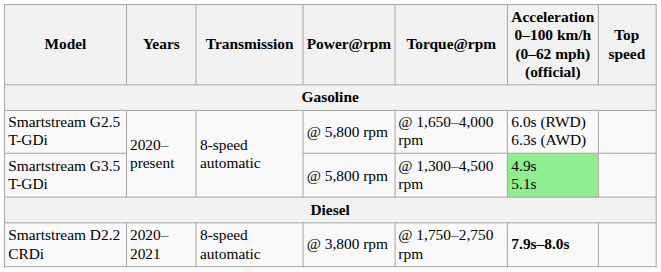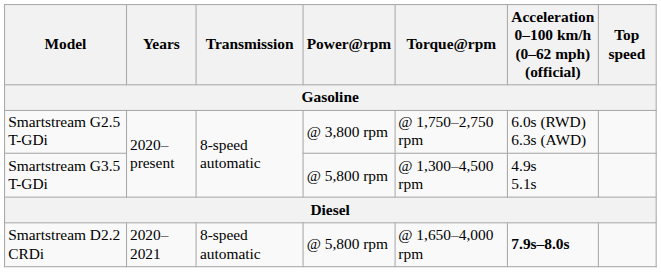(347, 132) @ 5,800 rpm -> (347, 132) @ 3,800 rpm
(446, 132) @ 1,650–4,000 rpm -> (446, 132) @ 1,750–2,750 rpm
(524, 175) lightgreen background -> (524, 175) no background
(347, 244) @ 3,800 rpm -> (347, 244) @ 5,800 rpm
(446, 244) @ 1,750–2,750 rpm -> (446, 244) @ 1,650–4,000 rpm
